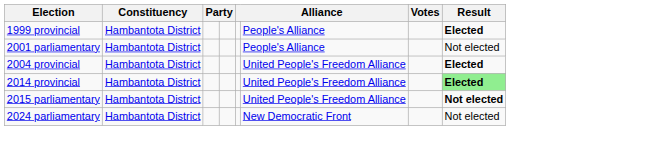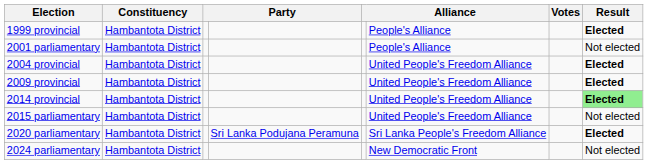+ row: (43, 82)
(474, 99) bold -> (613, 116) normal
+ row: (53, 133)
